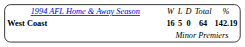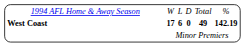(171, 23) 16 -> (171, 23) 17
(180, 23) 5 -> (180, 23) 6
(203, 23) 64 -> (203, 23) 49
